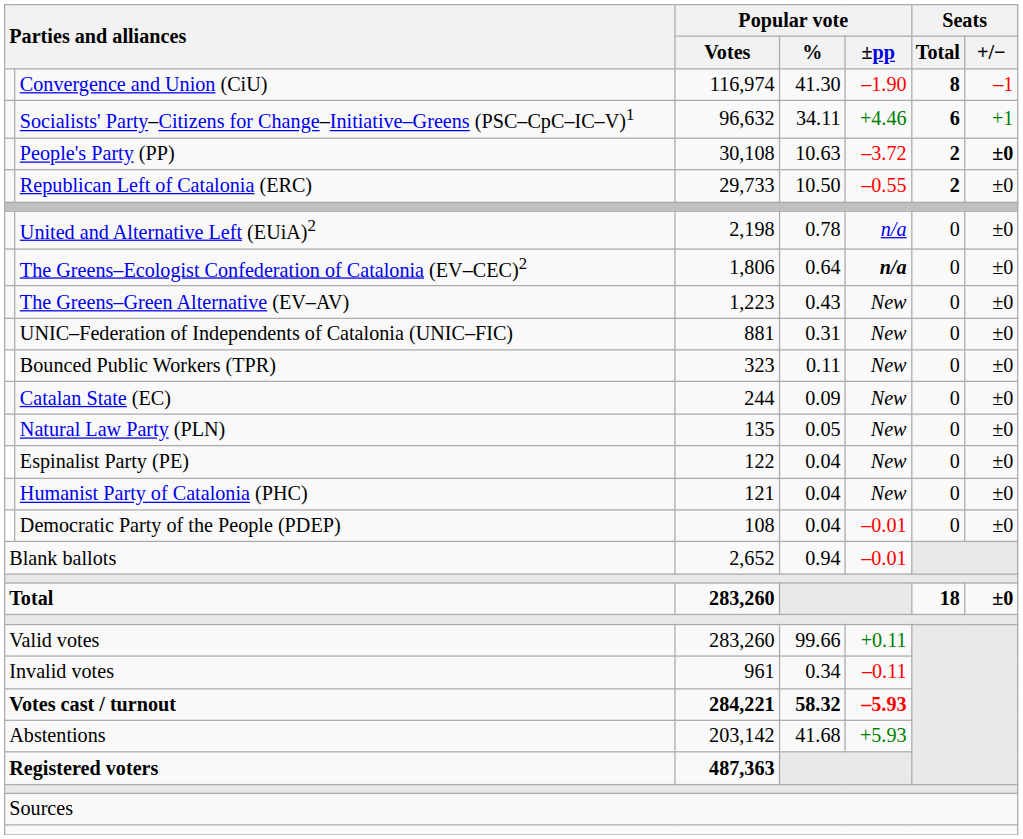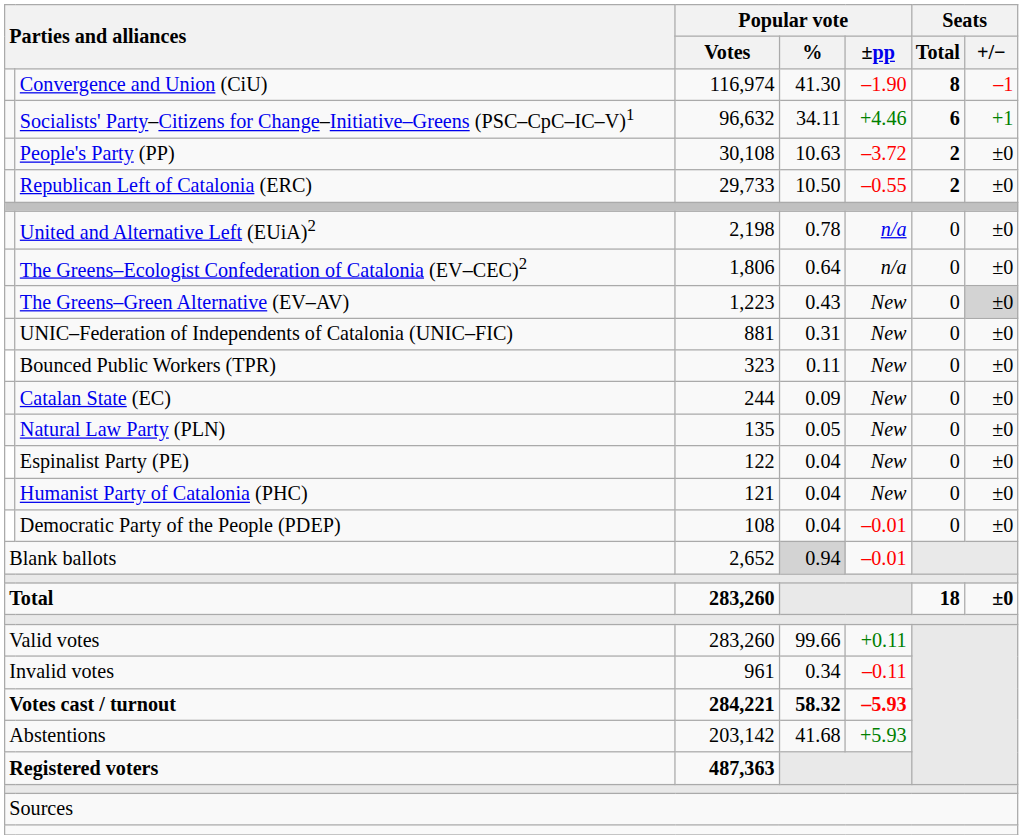(1003, 153) bold -> (1003, 153) normal
(893, 267) bold -> (894, 267) normal
(1003, 301) no background -> (1003, 301) lightgrey background
(823, 557) no background -> (823, 557) lightgrey background
